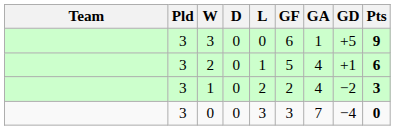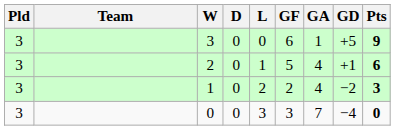columns swapped: (86, 16) <-> (183, 16)
